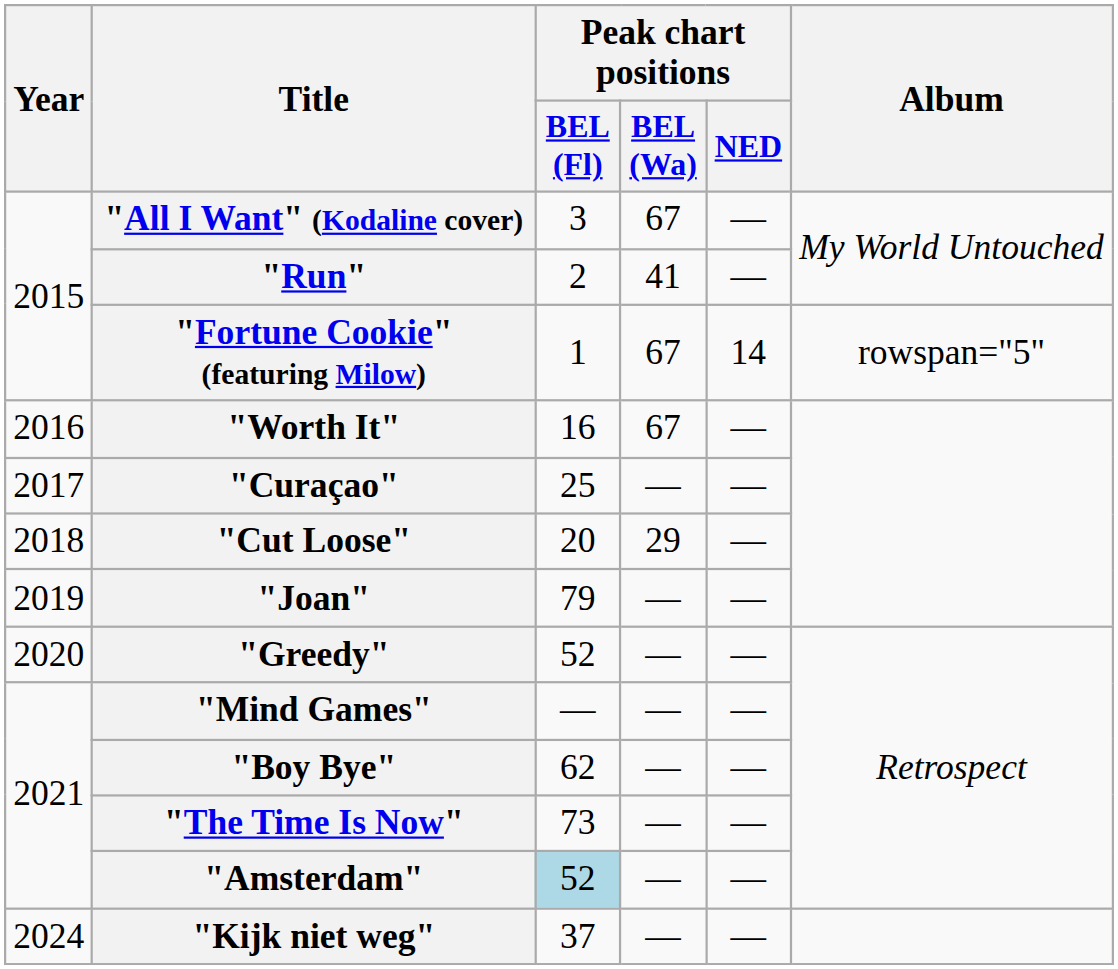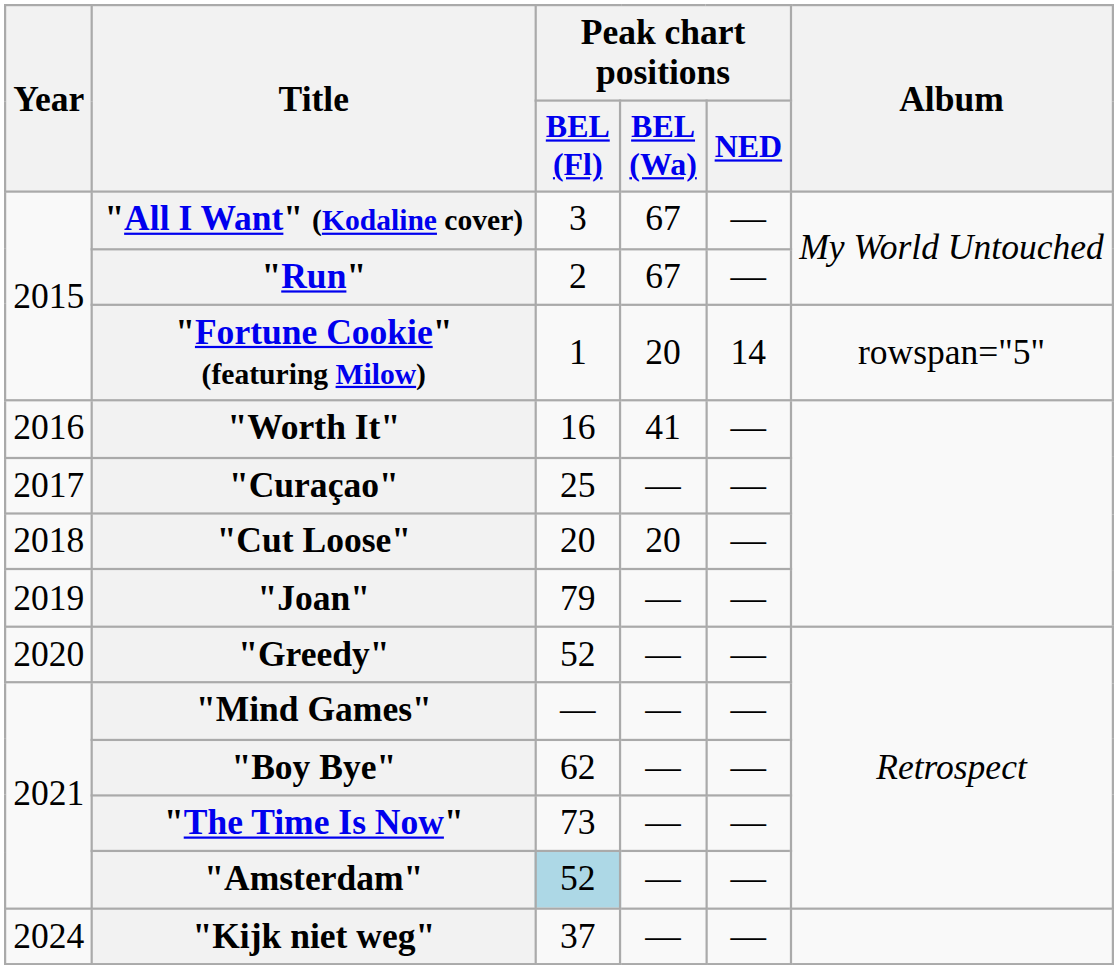(663, 275) 41 -> (663, 275) 67
(663, 352) 67 -> (663, 352) 20
(663, 428) 67 -> (663, 428) 41
(663, 541) 29 -> (663, 541) 20
